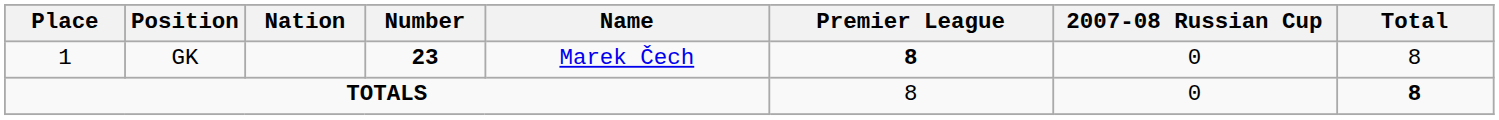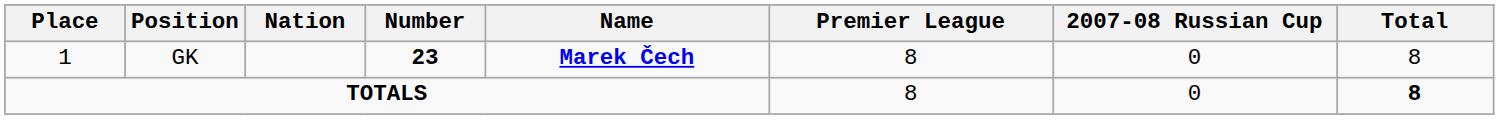(627, 60) normal -> (627, 60) bold
(911, 60) bold -> (911, 60) normal
